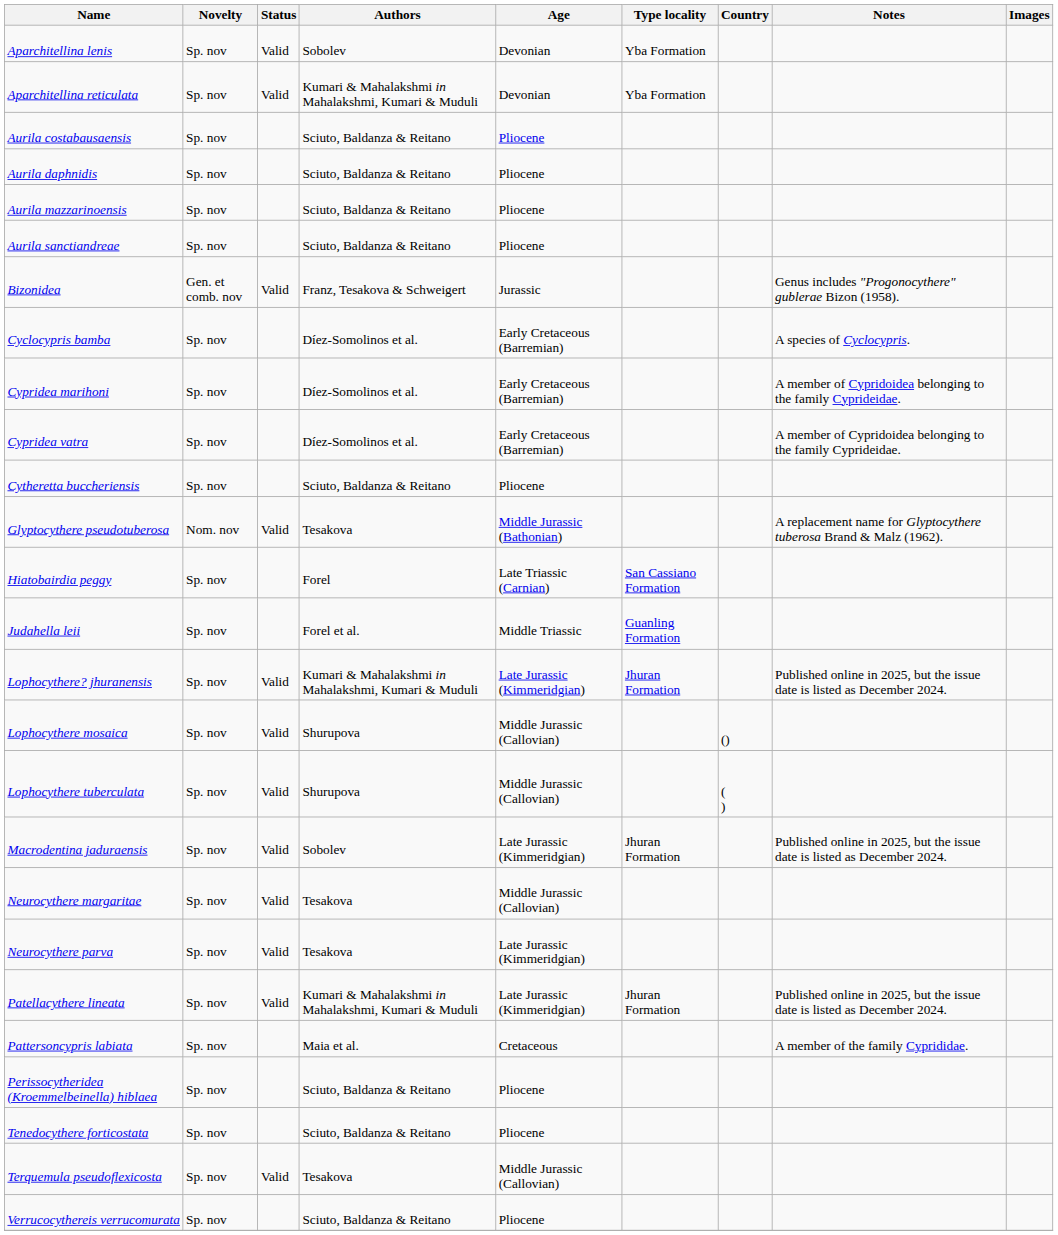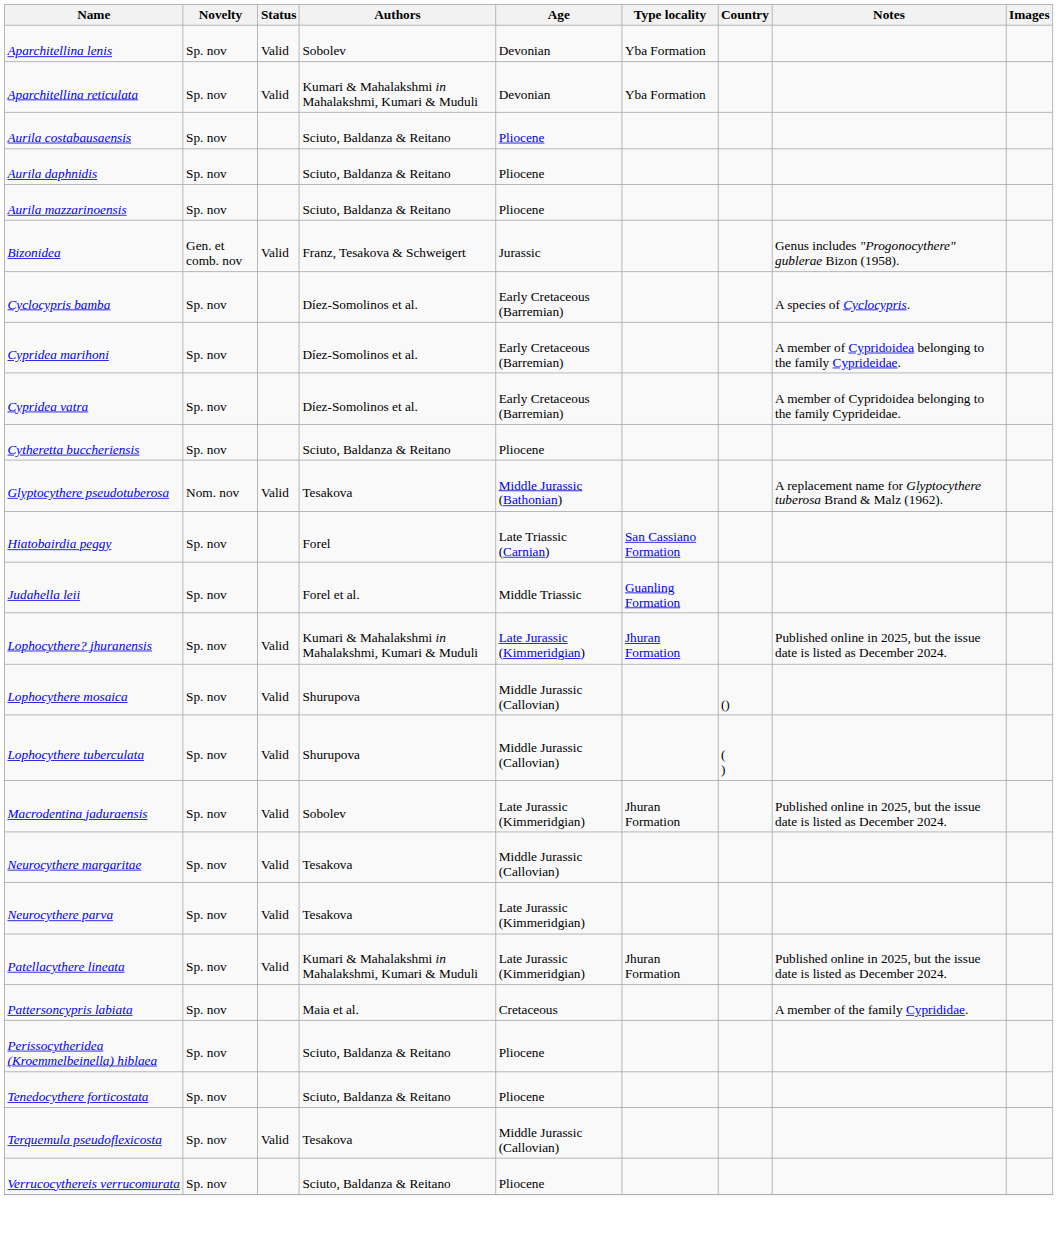- row: (63, 245)
